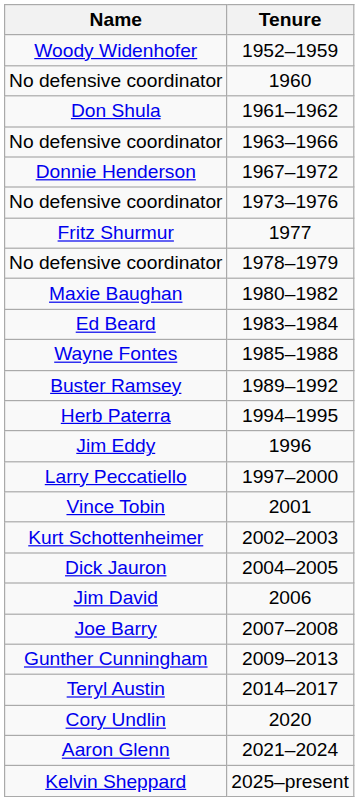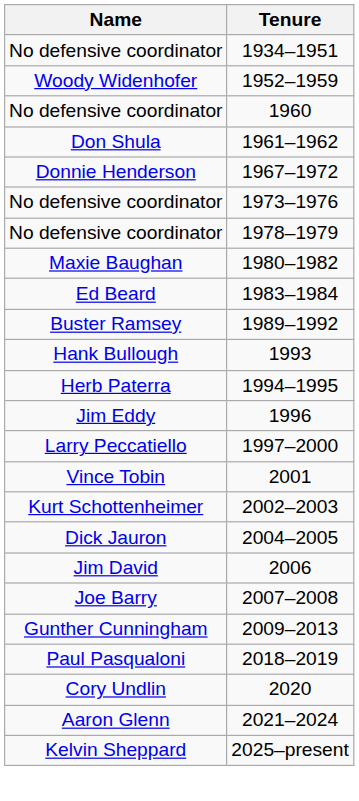+ row: (290, 50)
- row: (290, 141)
- row: (290, 232)
- row: (290, 354)
+ row: (290, 354)
- row: (290, 689)
+ row: (290, 659)
